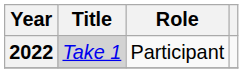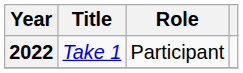(92, 51) lightgrey background -> (92, 51) no background
